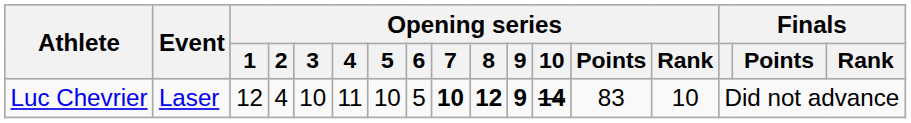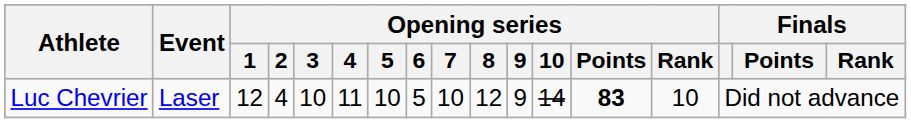(450, 99) bold -> (450, 99) normal
(489, 99) bold -> (489, 99) normal
(520, 99) bold -> (520, 99) normal
(552, 99) bold -> (552, 99) normal
(611, 99) normal -> (611, 99) bold
